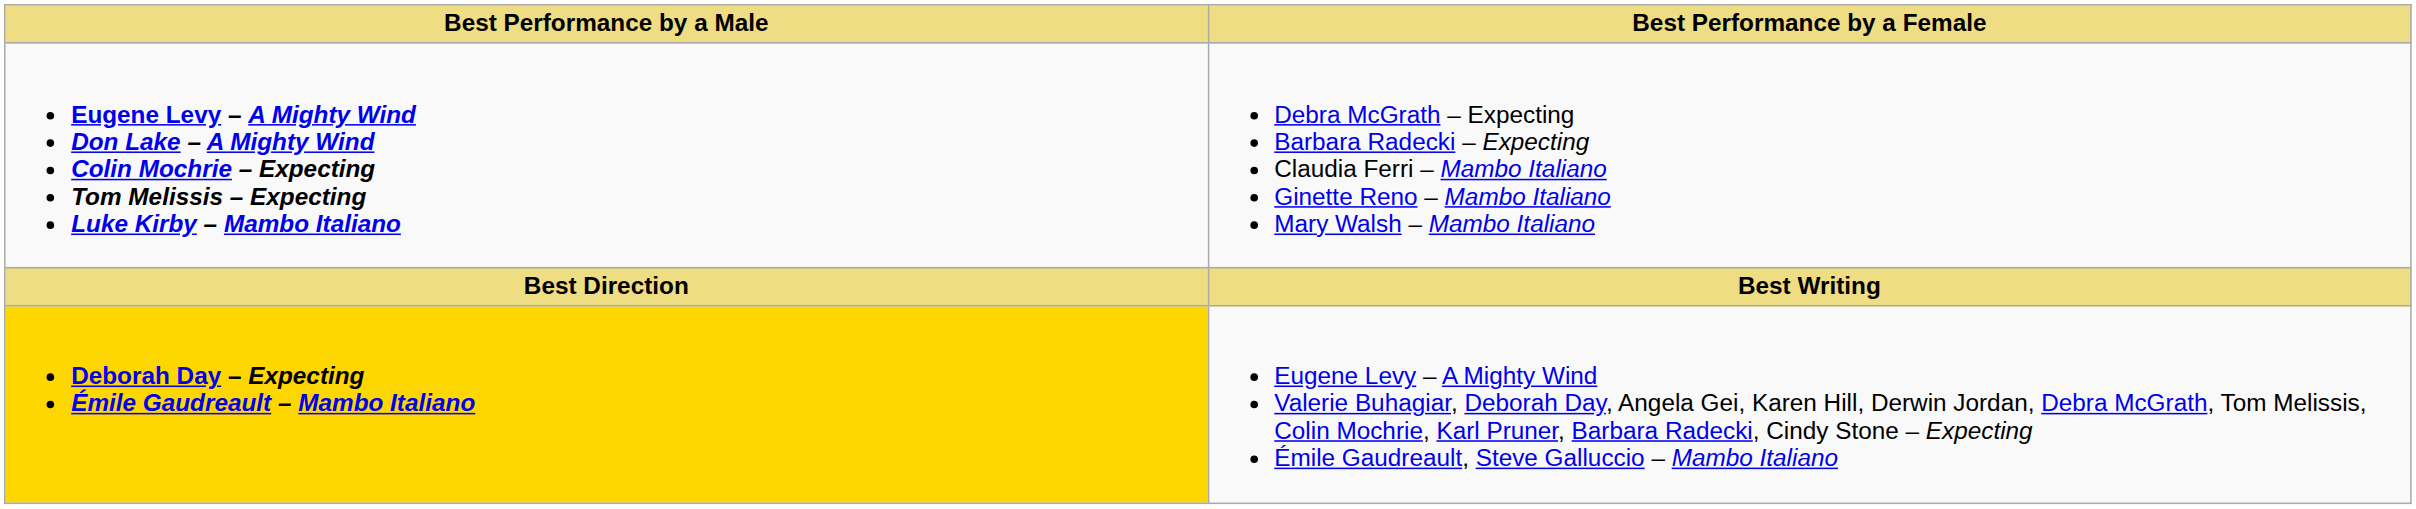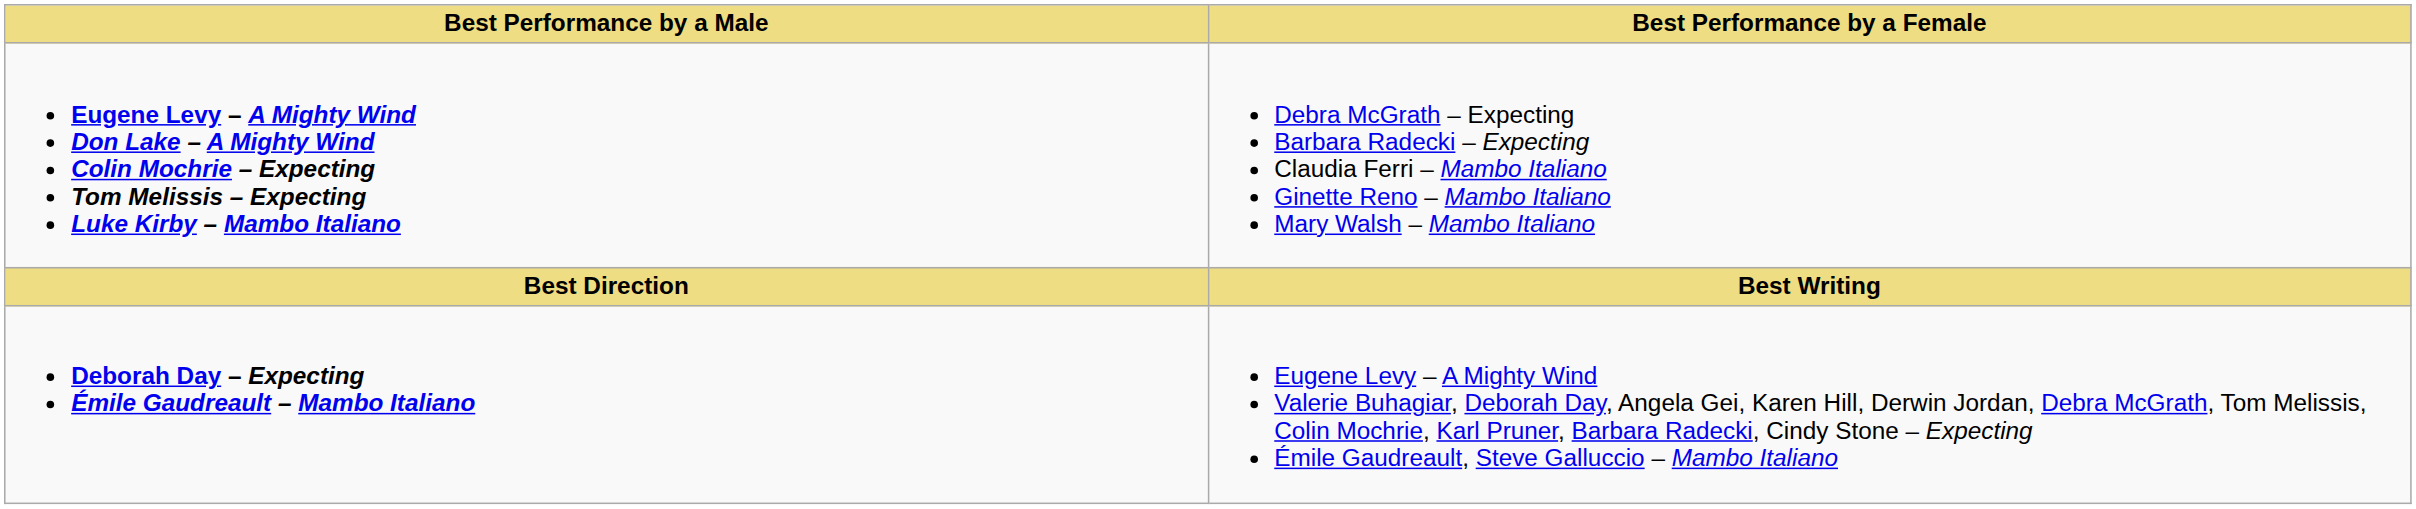(606, 391) gold background -> (606, 391) no background
